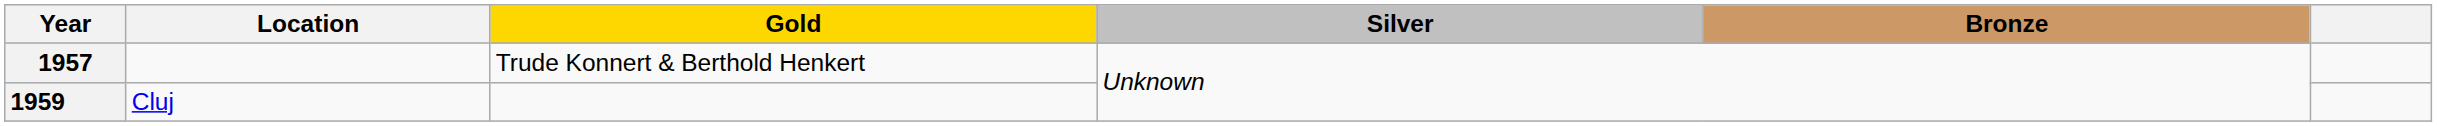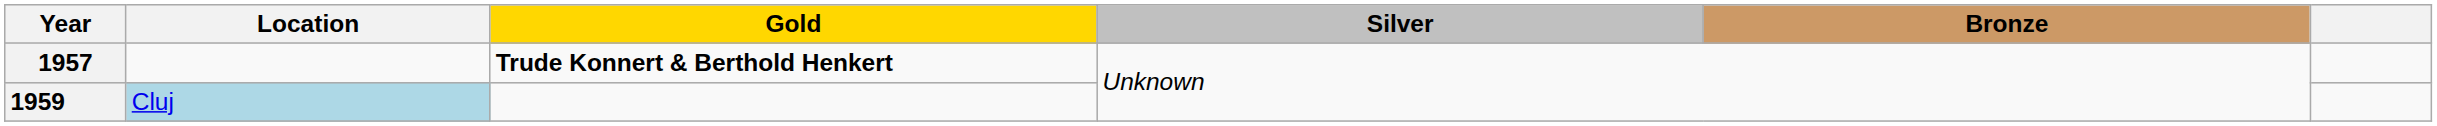(680, 62) normal -> (694, 62) bold
(153, 101) no background -> (153, 101) lightblue background
